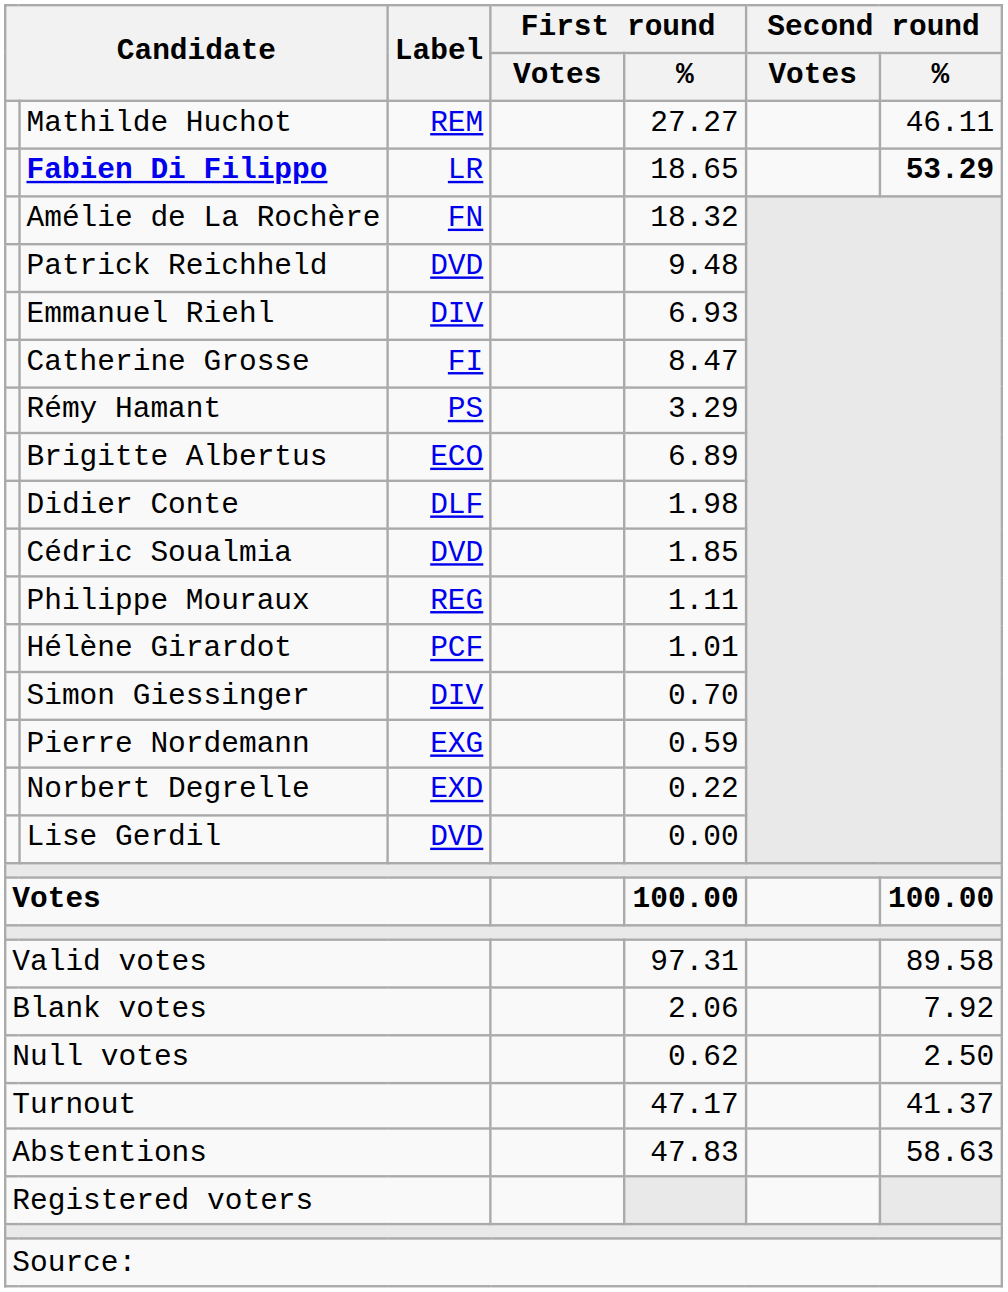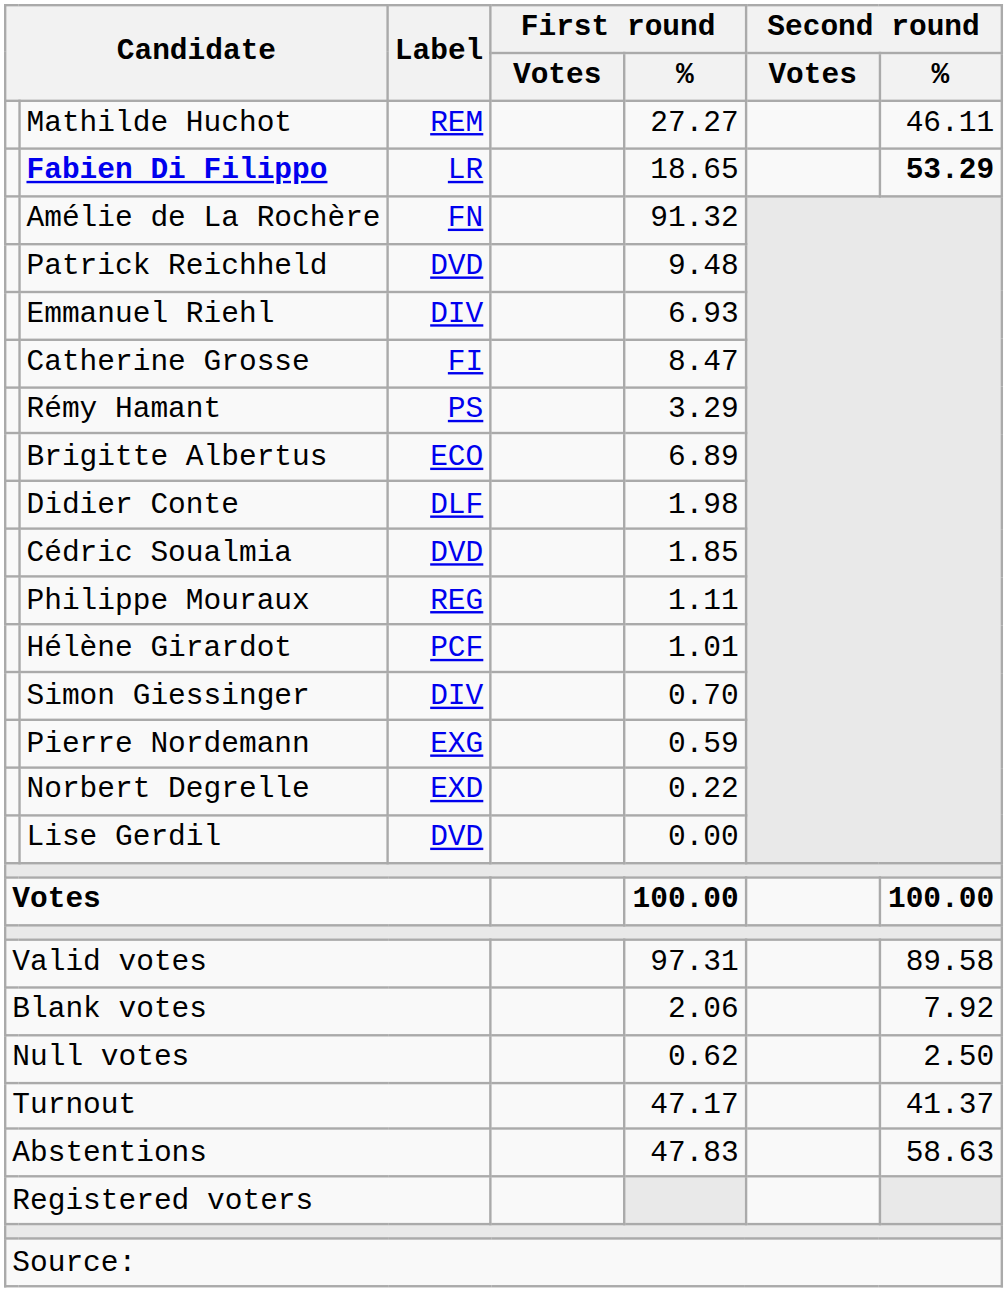(694, 220) 18.32 -> (694, 220) 91.32
